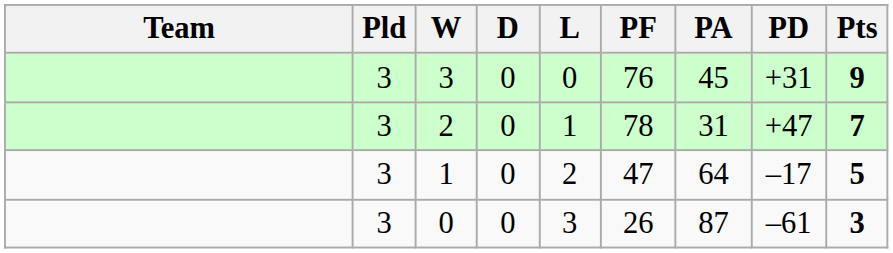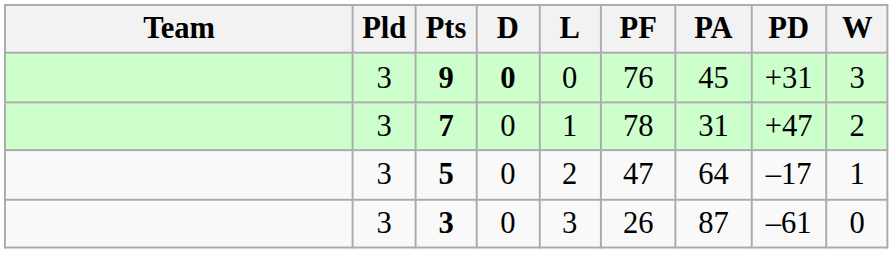columns swapped: (446, 28) <-> (857, 28)
(508, 77) normal -> (508, 77) bold
